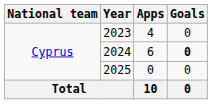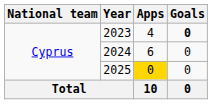(187, 33) normal -> (187, 33) bold
(187, 52) bold -> (187, 52) normal
(151, 70) no background -> (151, 70) gold background
